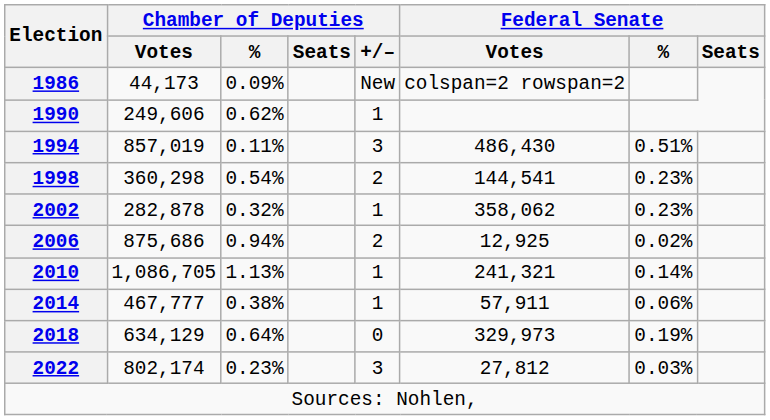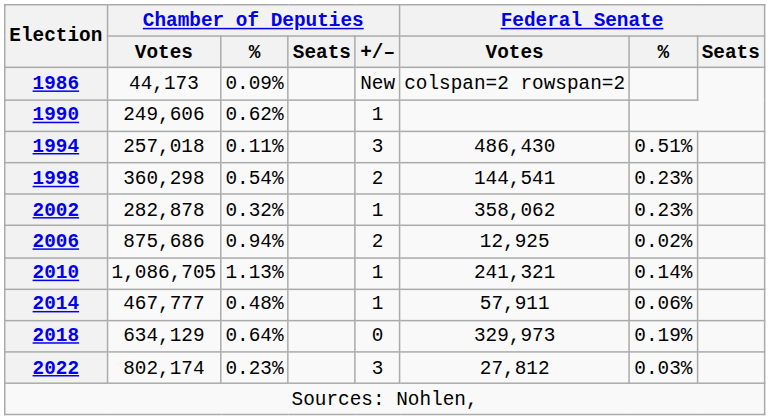(164, 147) 857,019 -> (164, 147) 257,018
(254, 305) 0.38% -> (254, 305) 0.48%
